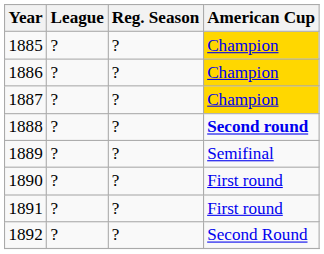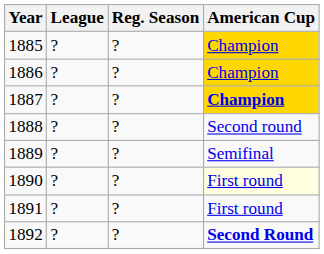(243, 99) normal -> (246, 99) bold
(258, 126) bold -> (254, 126) normal
(245, 180) no background -> (245, 180) lightyellow background
(257, 235) normal -> (260, 235) bold
